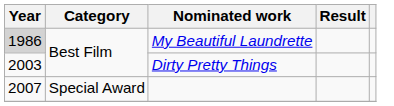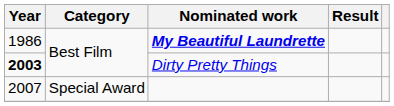(25, 40) lightgrey background -> (25, 40) no background
(232, 40) normal -> (238, 40) bold
(25, 64) normal -> (25, 64) bold
